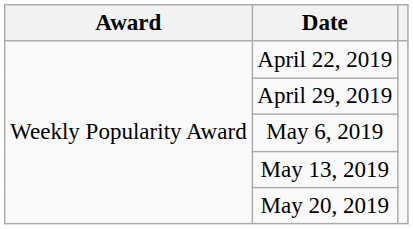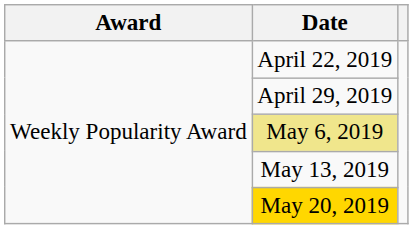(325, 132) no background -> (325, 132) khaki background
(325, 205) no background -> (325, 205) gold background
